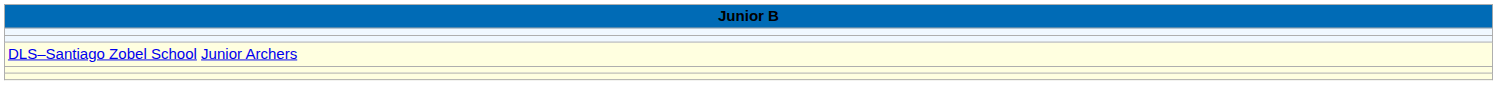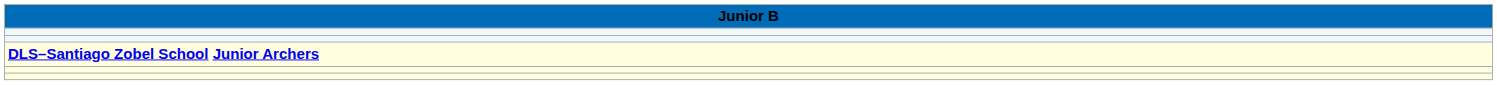(153, 54) normal -> (164, 54) bold
